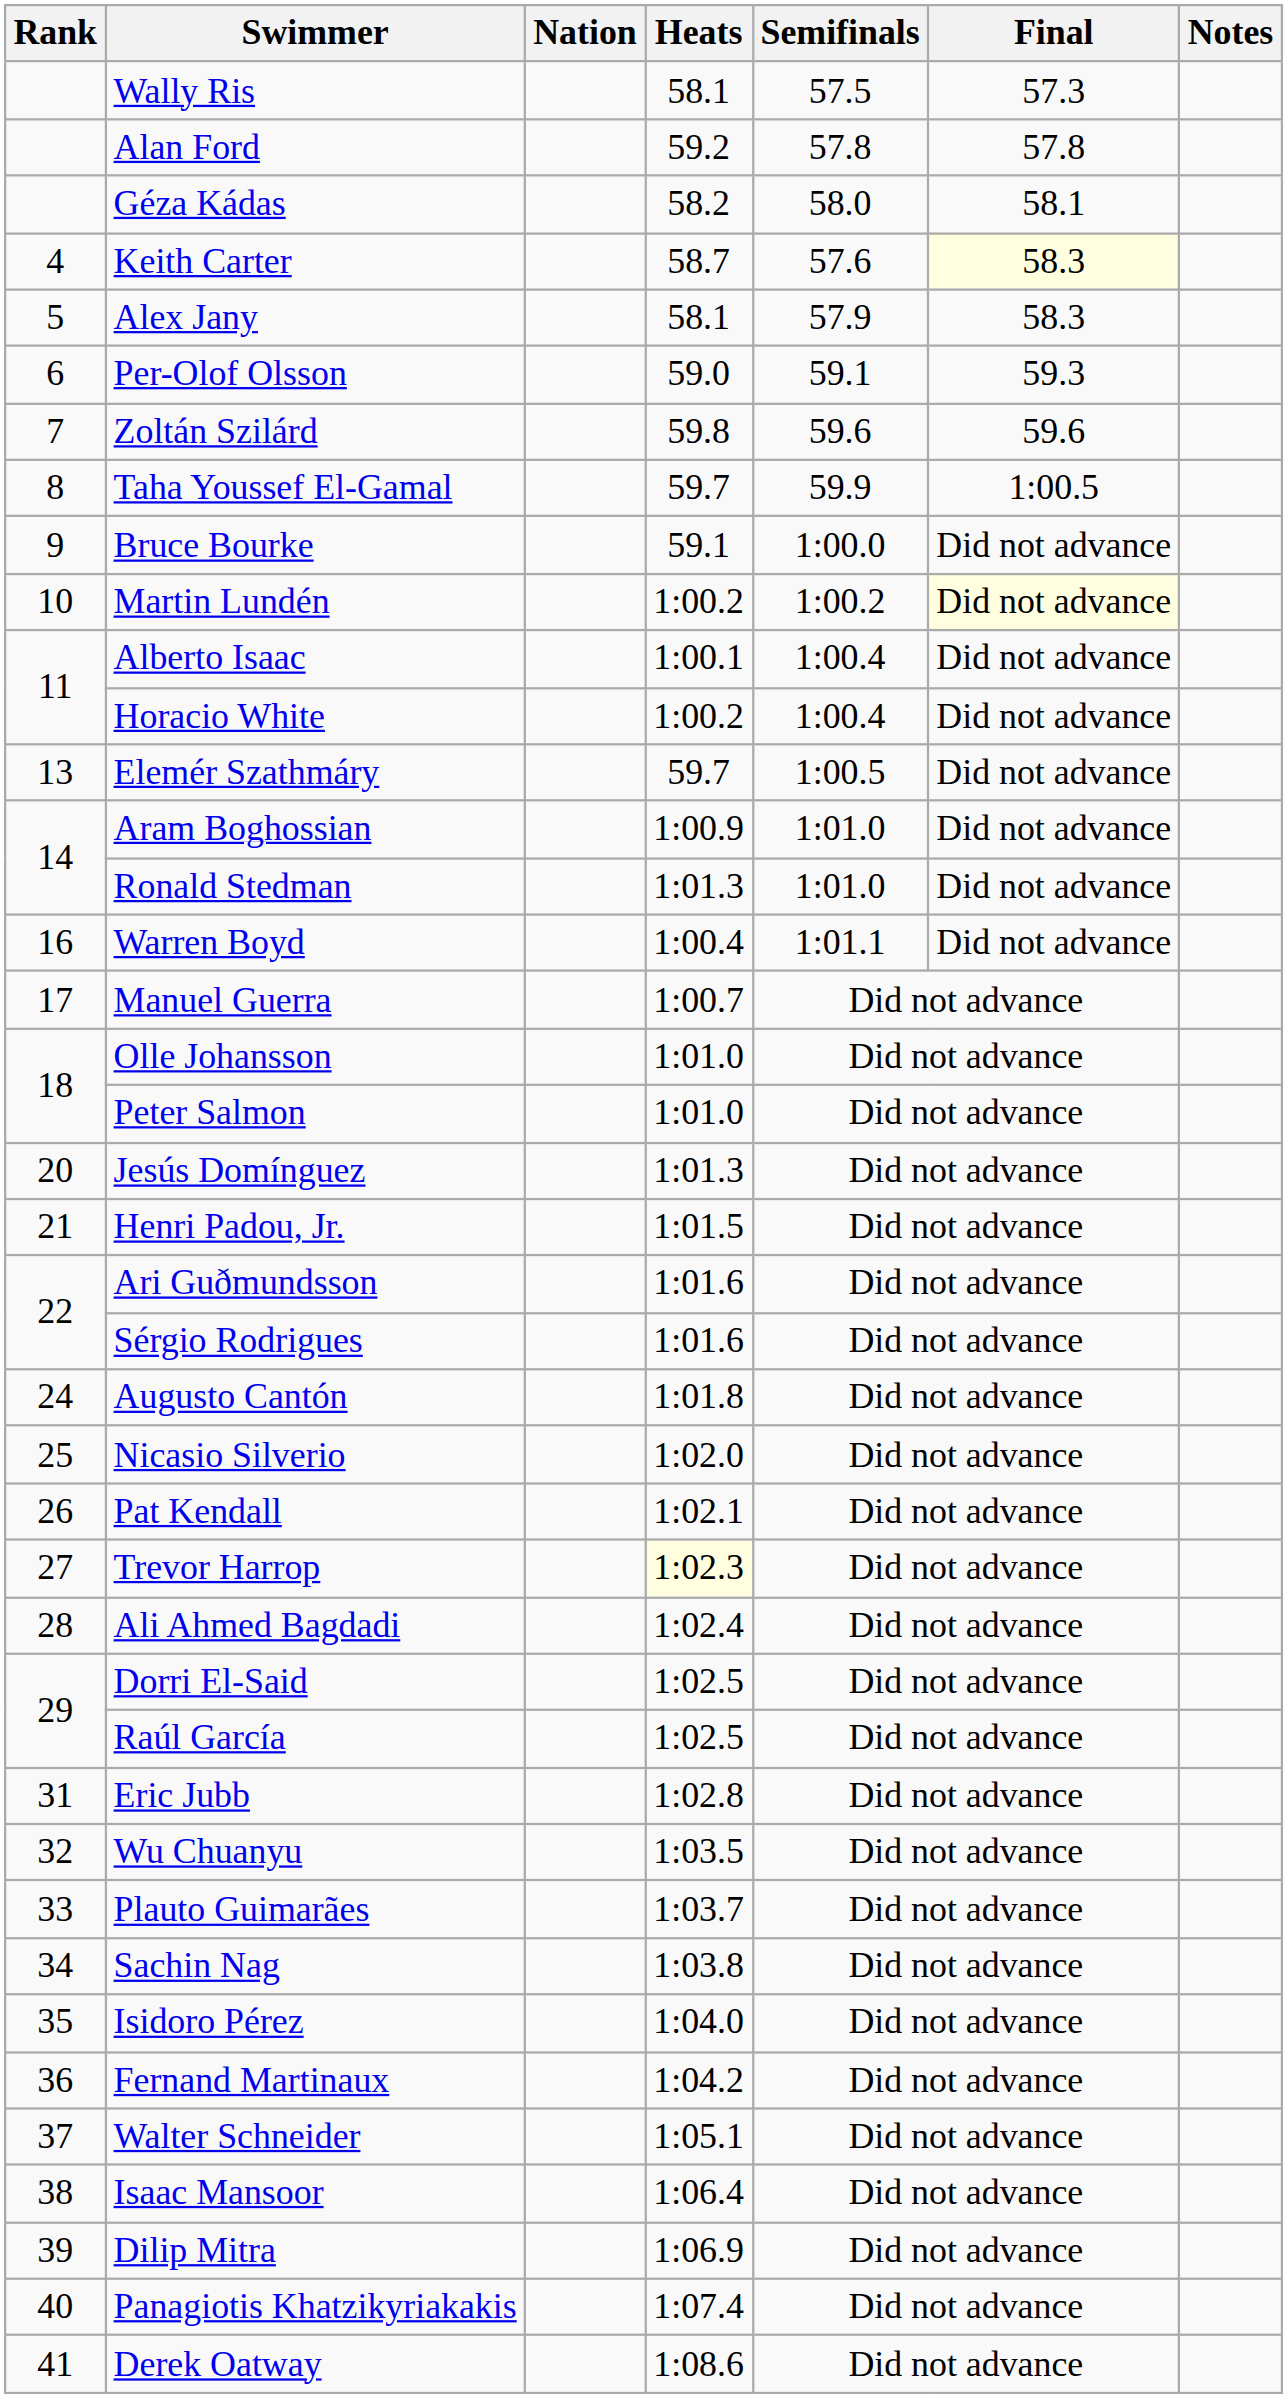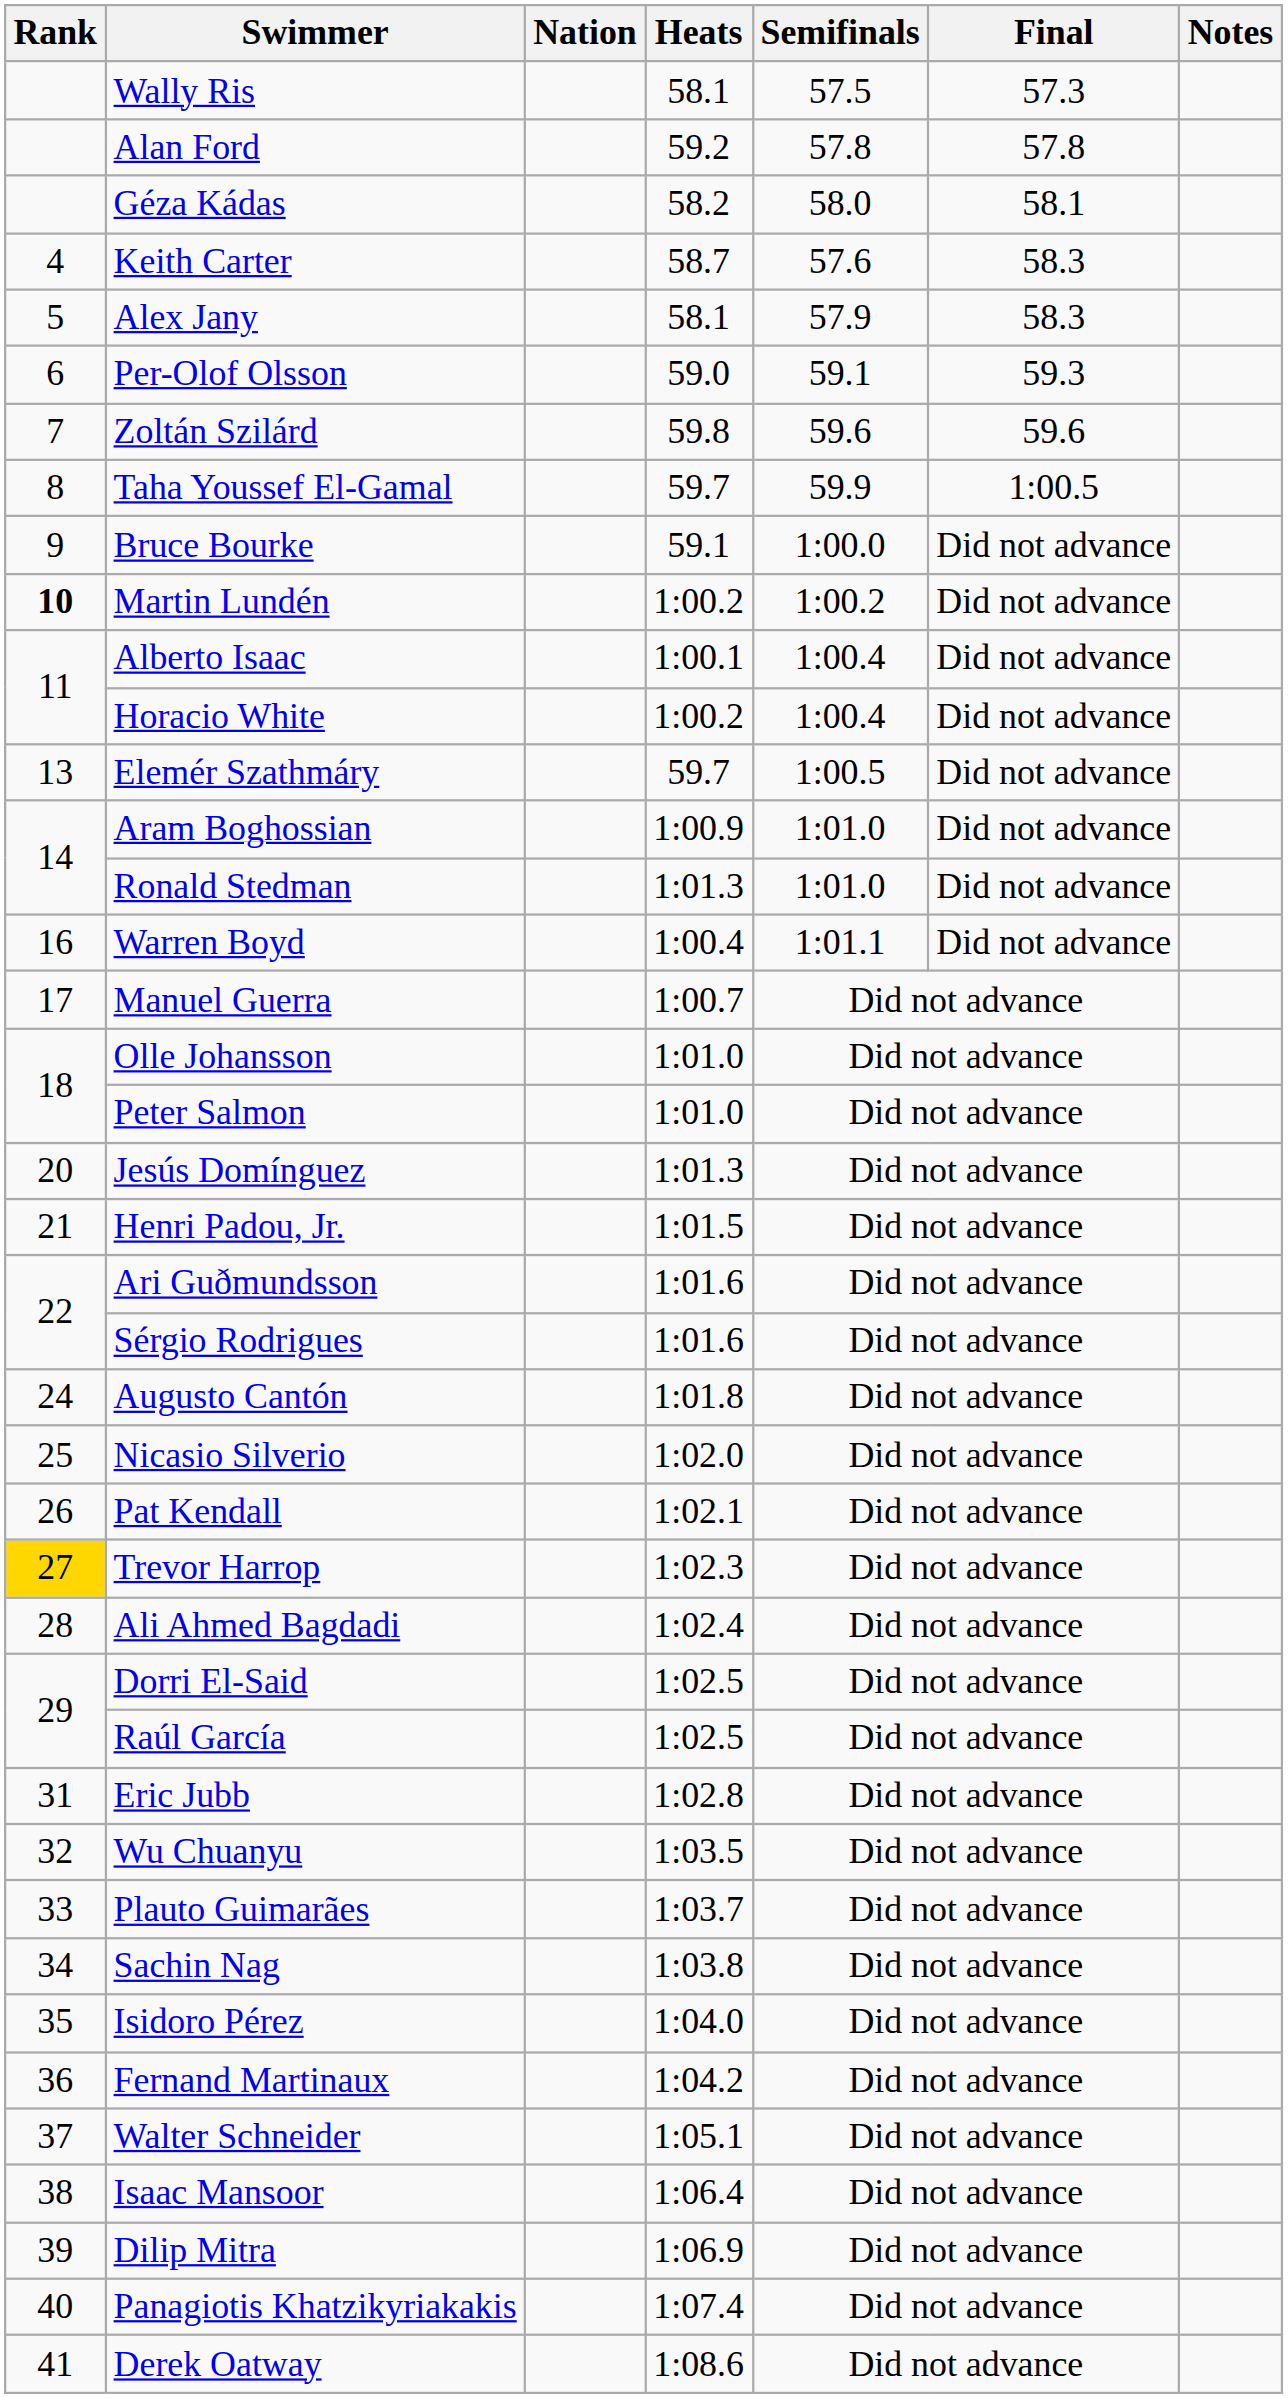(1054, 260) lightyellow background -> (1054, 260) no background
(55, 601) normal -> (55, 601) bold
(1054, 601) lightyellow background -> (1054, 601) no background
(55, 1567) no background -> (55, 1567) gold background
(699, 1567) lightyellow background -> (699, 1567) no background
